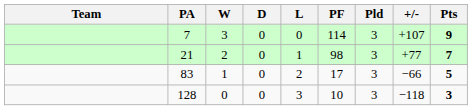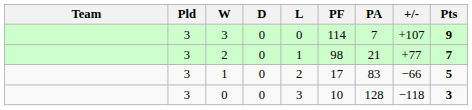columns swapped: (374, 14) <-> (187, 14)
